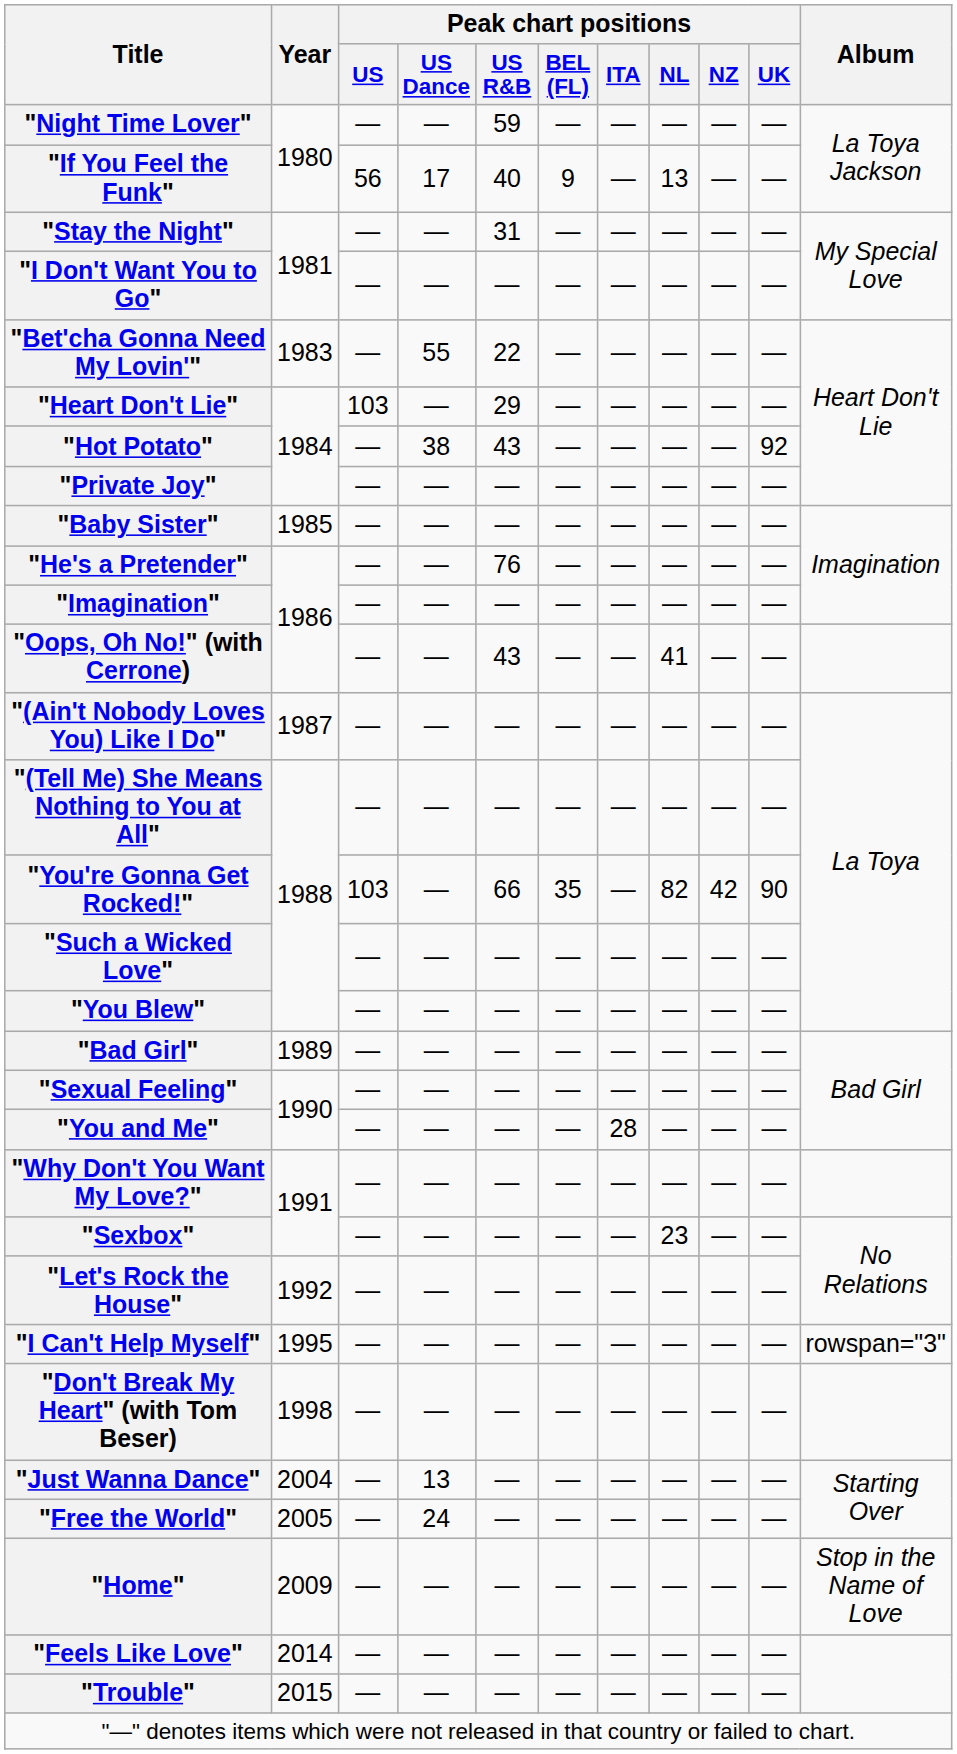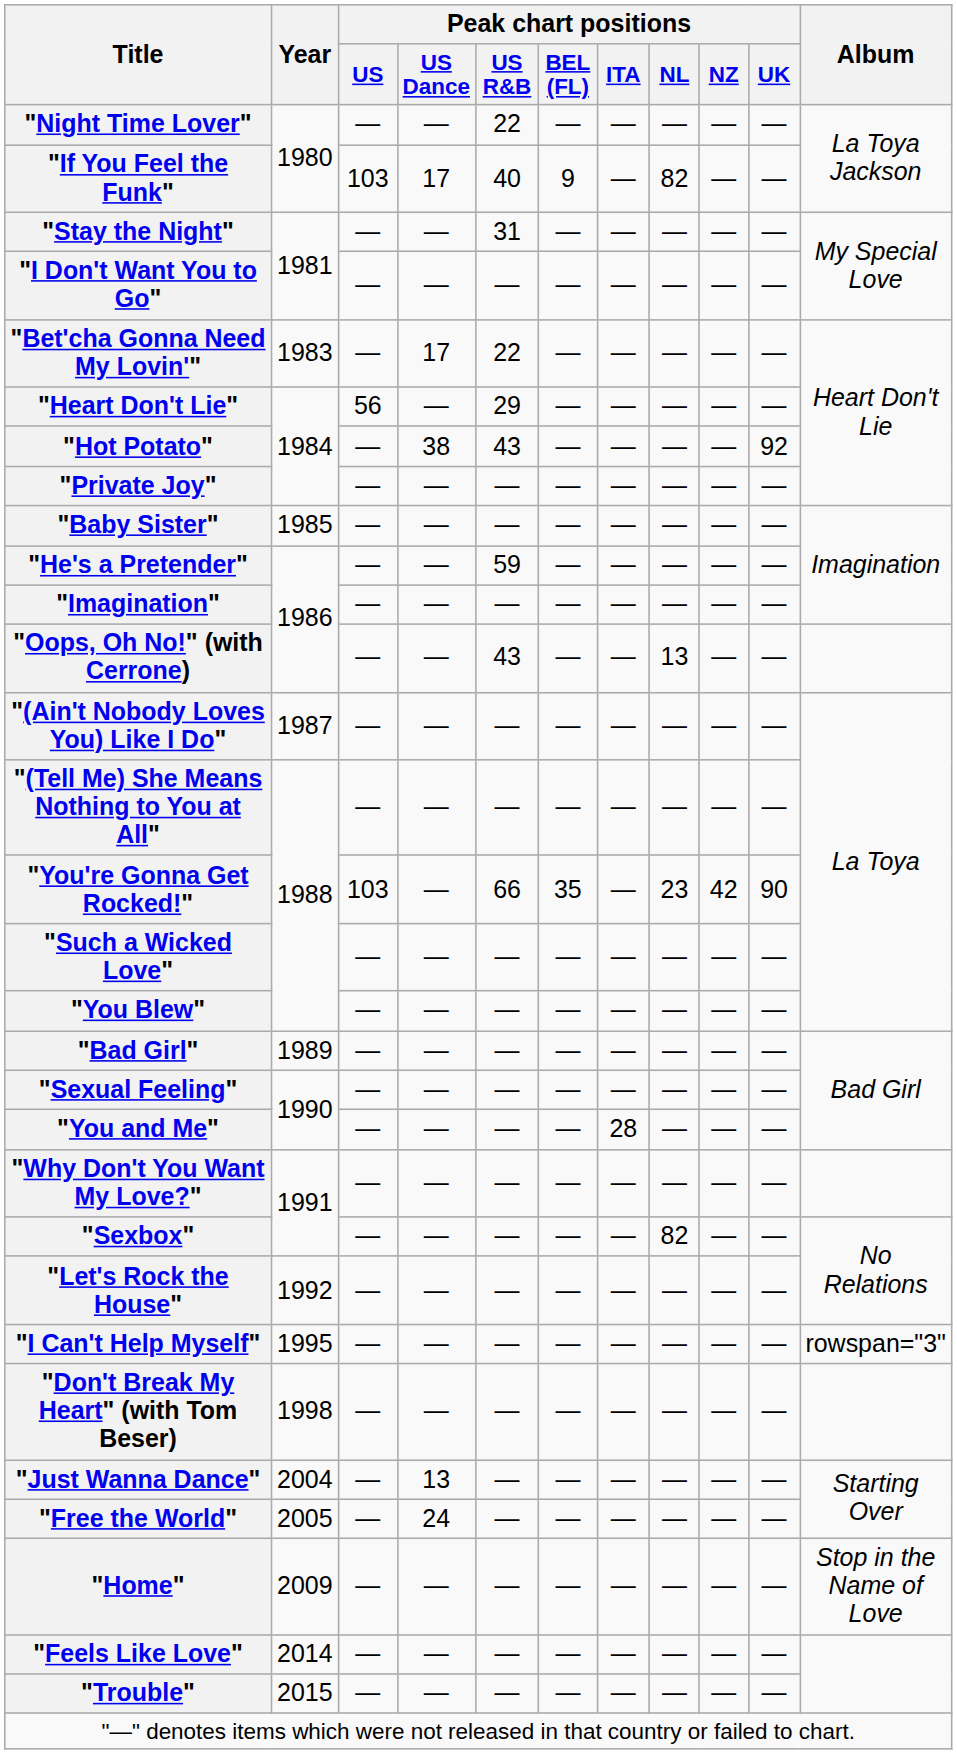(507, 124) 59 -> (507, 124) 22
(368, 177) 56 -> (368, 177) 103
(674, 177) 13 -> (674, 177) 82
(436, 352) 55 -> (436, 352) 17
(368, 406) 103 -> (368, 406) 56
(507, 564) 76 -> (507, 564) 59
(674, 658) 41 -> (674, 658) 13
(674, 889) 82 -> (674, 889) 23
(674, 1236) 23 -> (674, 1236) 82
